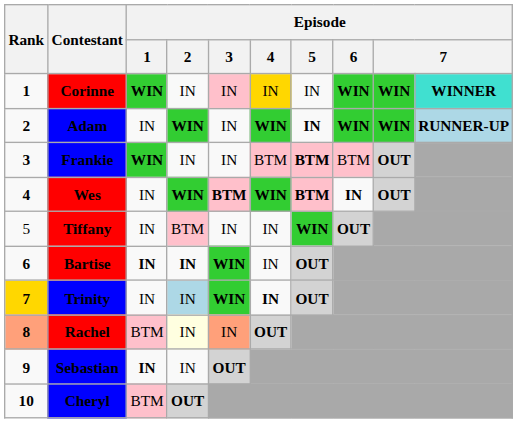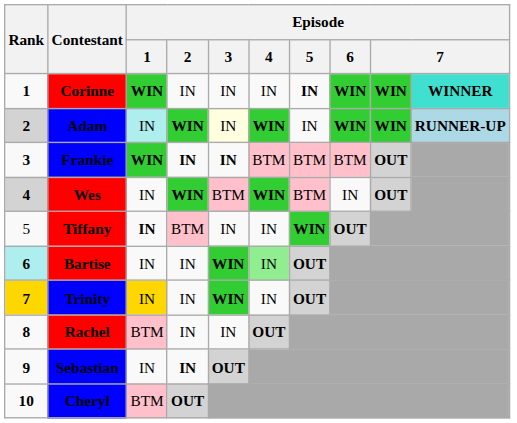(229, 91) pink background -> (228, 91) no background
(271, 91) gold background -> (269, 91) no background
(312, 91) normal -> (310, 91) bold
(26, 126) no background -> (26, 126) lightgrey background
(147, 126) no background -> (147, 126) paleturquoise background
(229, 126) no background -> (228, 126) lightyellow background
(312, 126) bold -> (310, 126) normal
(188, 160) normal -> (188, 160) bold
(229, 160) normal -> (228, 160) bold
(312, 160) bold -> (310, 160) normal
(26, 195) no background -> (26, 195) lightgrey background
(229, 195) bold -> (228, 195) normal
(312, 195) bold -> (310, 195) normal
(354, 195) bold -> (350, 195) normal
(147, 229) normal -> (147, 229) bold
(26, 264) no background -> (26, 264) paleturquoise background
(147, 264) bold -> (147, 264) normal
(188, 264) bold -> (188, 264) normal
(271, 264) no background -> (269, 264) lightgreen background
(147, 298) no background -> (147, 298) gold background
(188, 298) lightblue background -> (188, 298) no background
(271, 298) bold -> (269, 298) normal
(26, 332) lightsalmon background -> (26, 332) no background
(188, 332) lightyellow background -> (188, 332) no background
(229, 332) lightsalmon background -> (228, 332) no background
(147, 367) bold -> (147, 367) normal
(188, 367) normal -> (188, 367) bold
